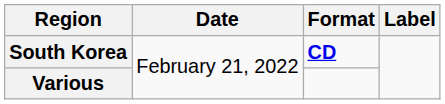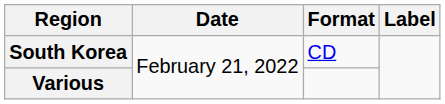(322, 51) bold -> (322, 51) normal
